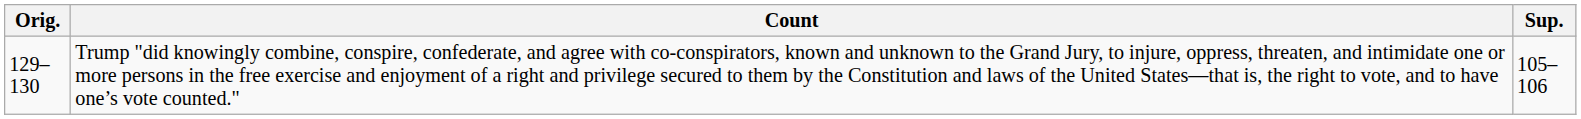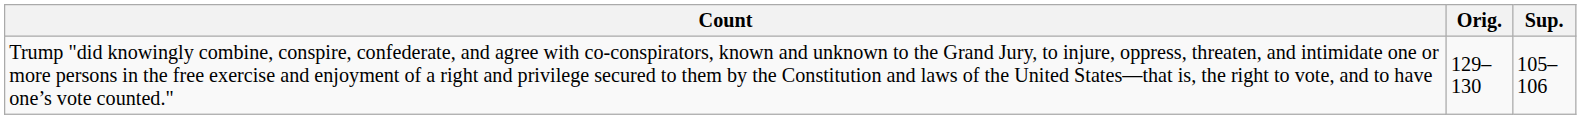columns swapped: (792, 20) <-> (38, 20)
